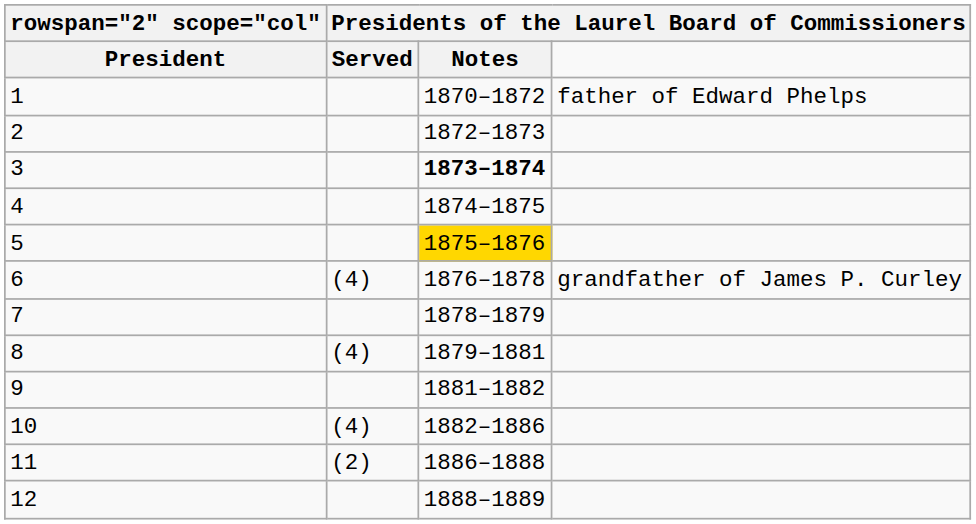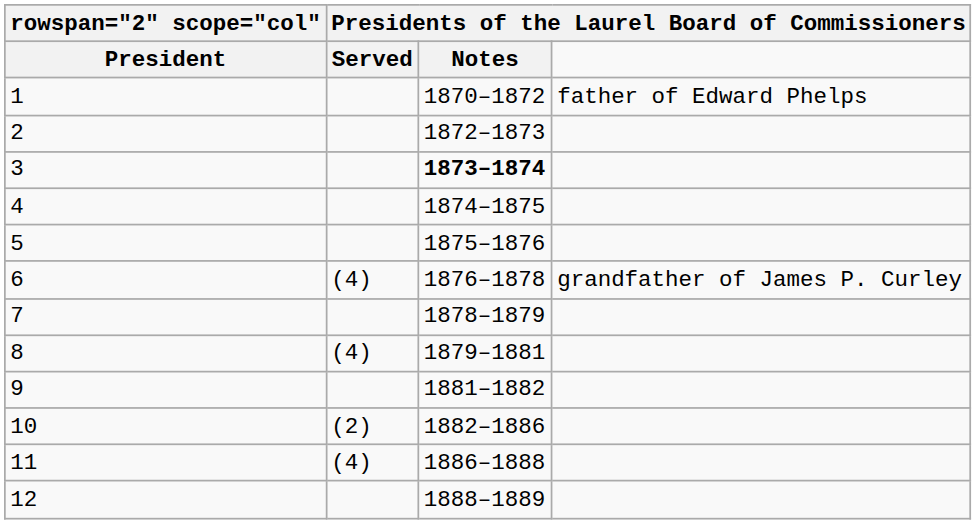(485, 243) gold background -> (485, 243) no background
(352, 426) (4) -> (352, 426) (2)
(352, 463) (2) -> (352, 463) (4)
